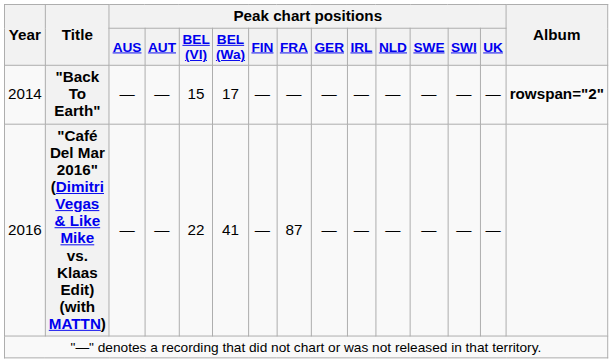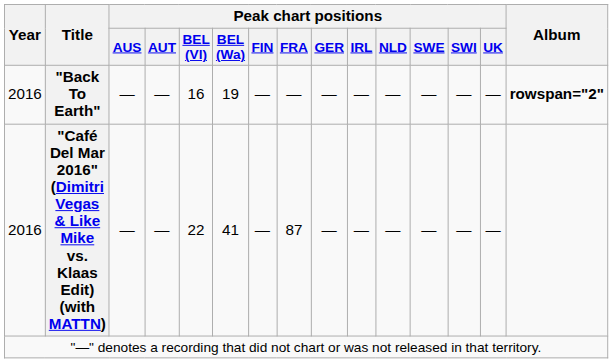(25, 94) 2014 -> (25, 94) 2016
(196, 94) 15 -> (196, 94) 16
(230, 94) 17 -> (230, 94) 19
